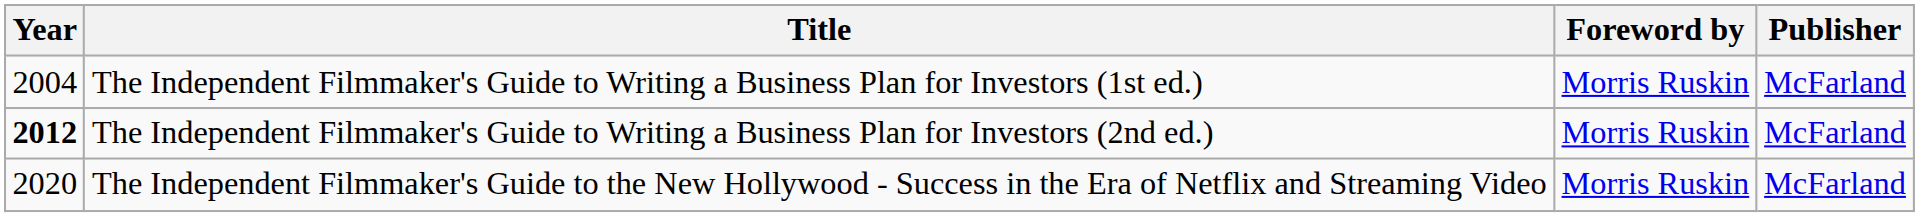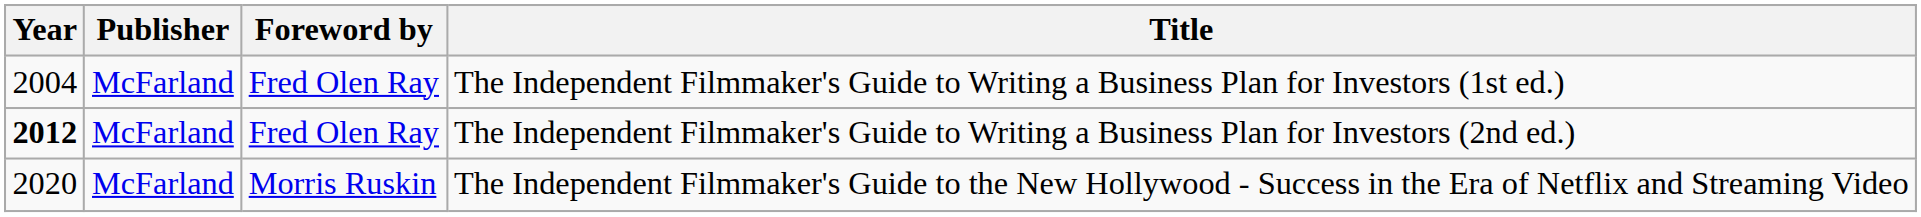columns swapped: (819, 30) <-> (1835, 30)
(1655, 81) Morris Ruskin -> (344, 81) Fred Olen Ray
(1655, 132) Morris Ruskin -> (344, 132) Fred Olen Ray
